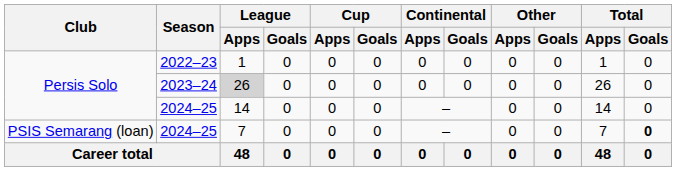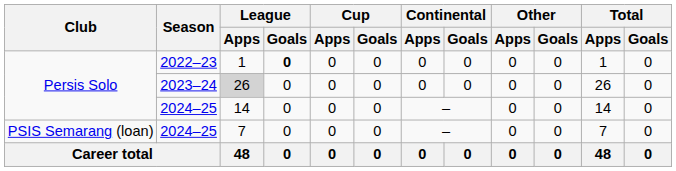(287, 62) normal -> (287, 62) bold
(648, 131) bold -> (648, 131) normal
